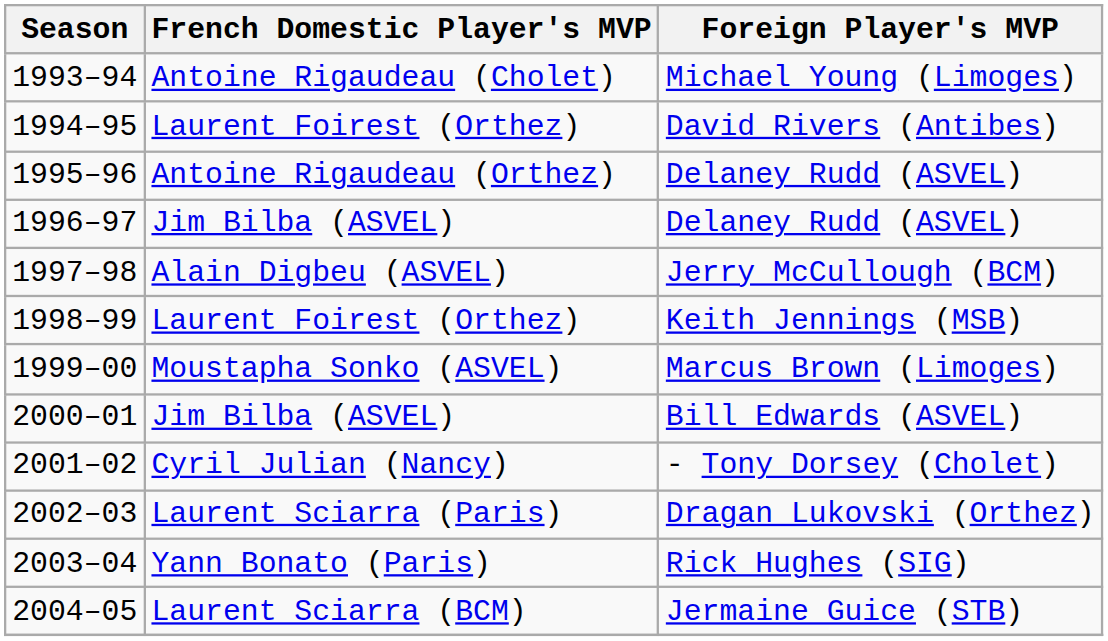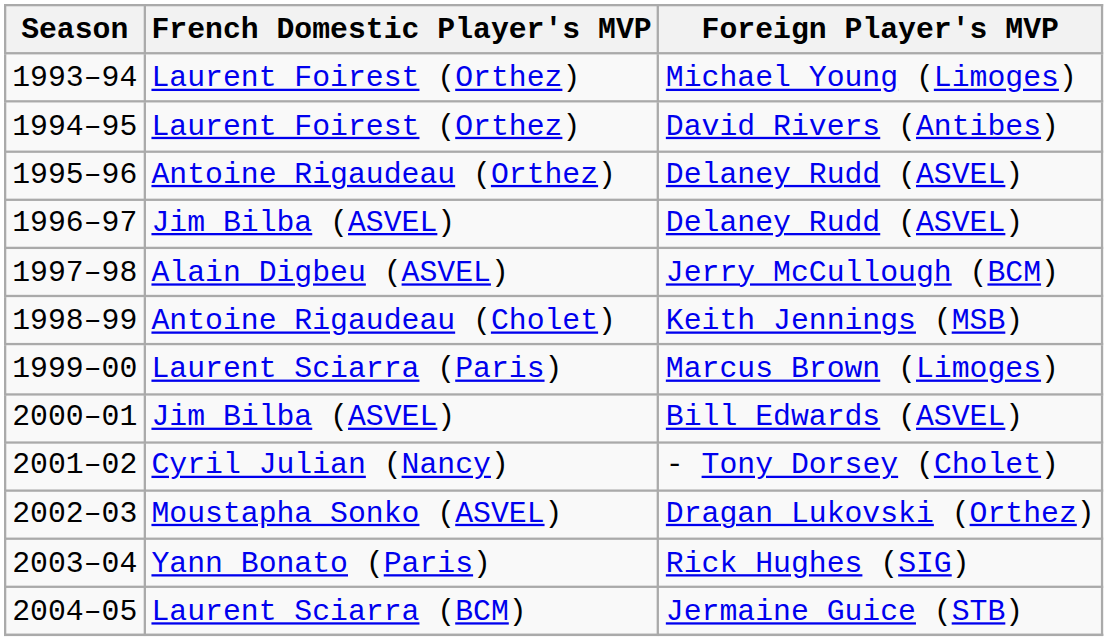(384, 78) Antoine Rigaudeau (Cholet) -> (366, 78) Laurent Foirest (Orthez)
(366, 321) Laurent Foirest (Orthez) -> (384, 321) Antoine Rigaudeau (Cholet)
(357, 369) Moustapha Sonko (ASVEL) -> (357, 369) Laurent Sciarra (Paris)
(357, 515) Laurent Sciarra (Paris) -> (357, 515) Moustapha Sonko (ASVEL)
